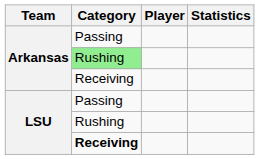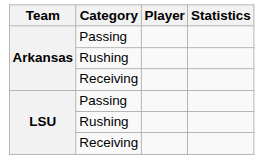(99, 58) lightgreen background -> (104, 58) no background
(107, 143) bold -> (109, 143) normal
